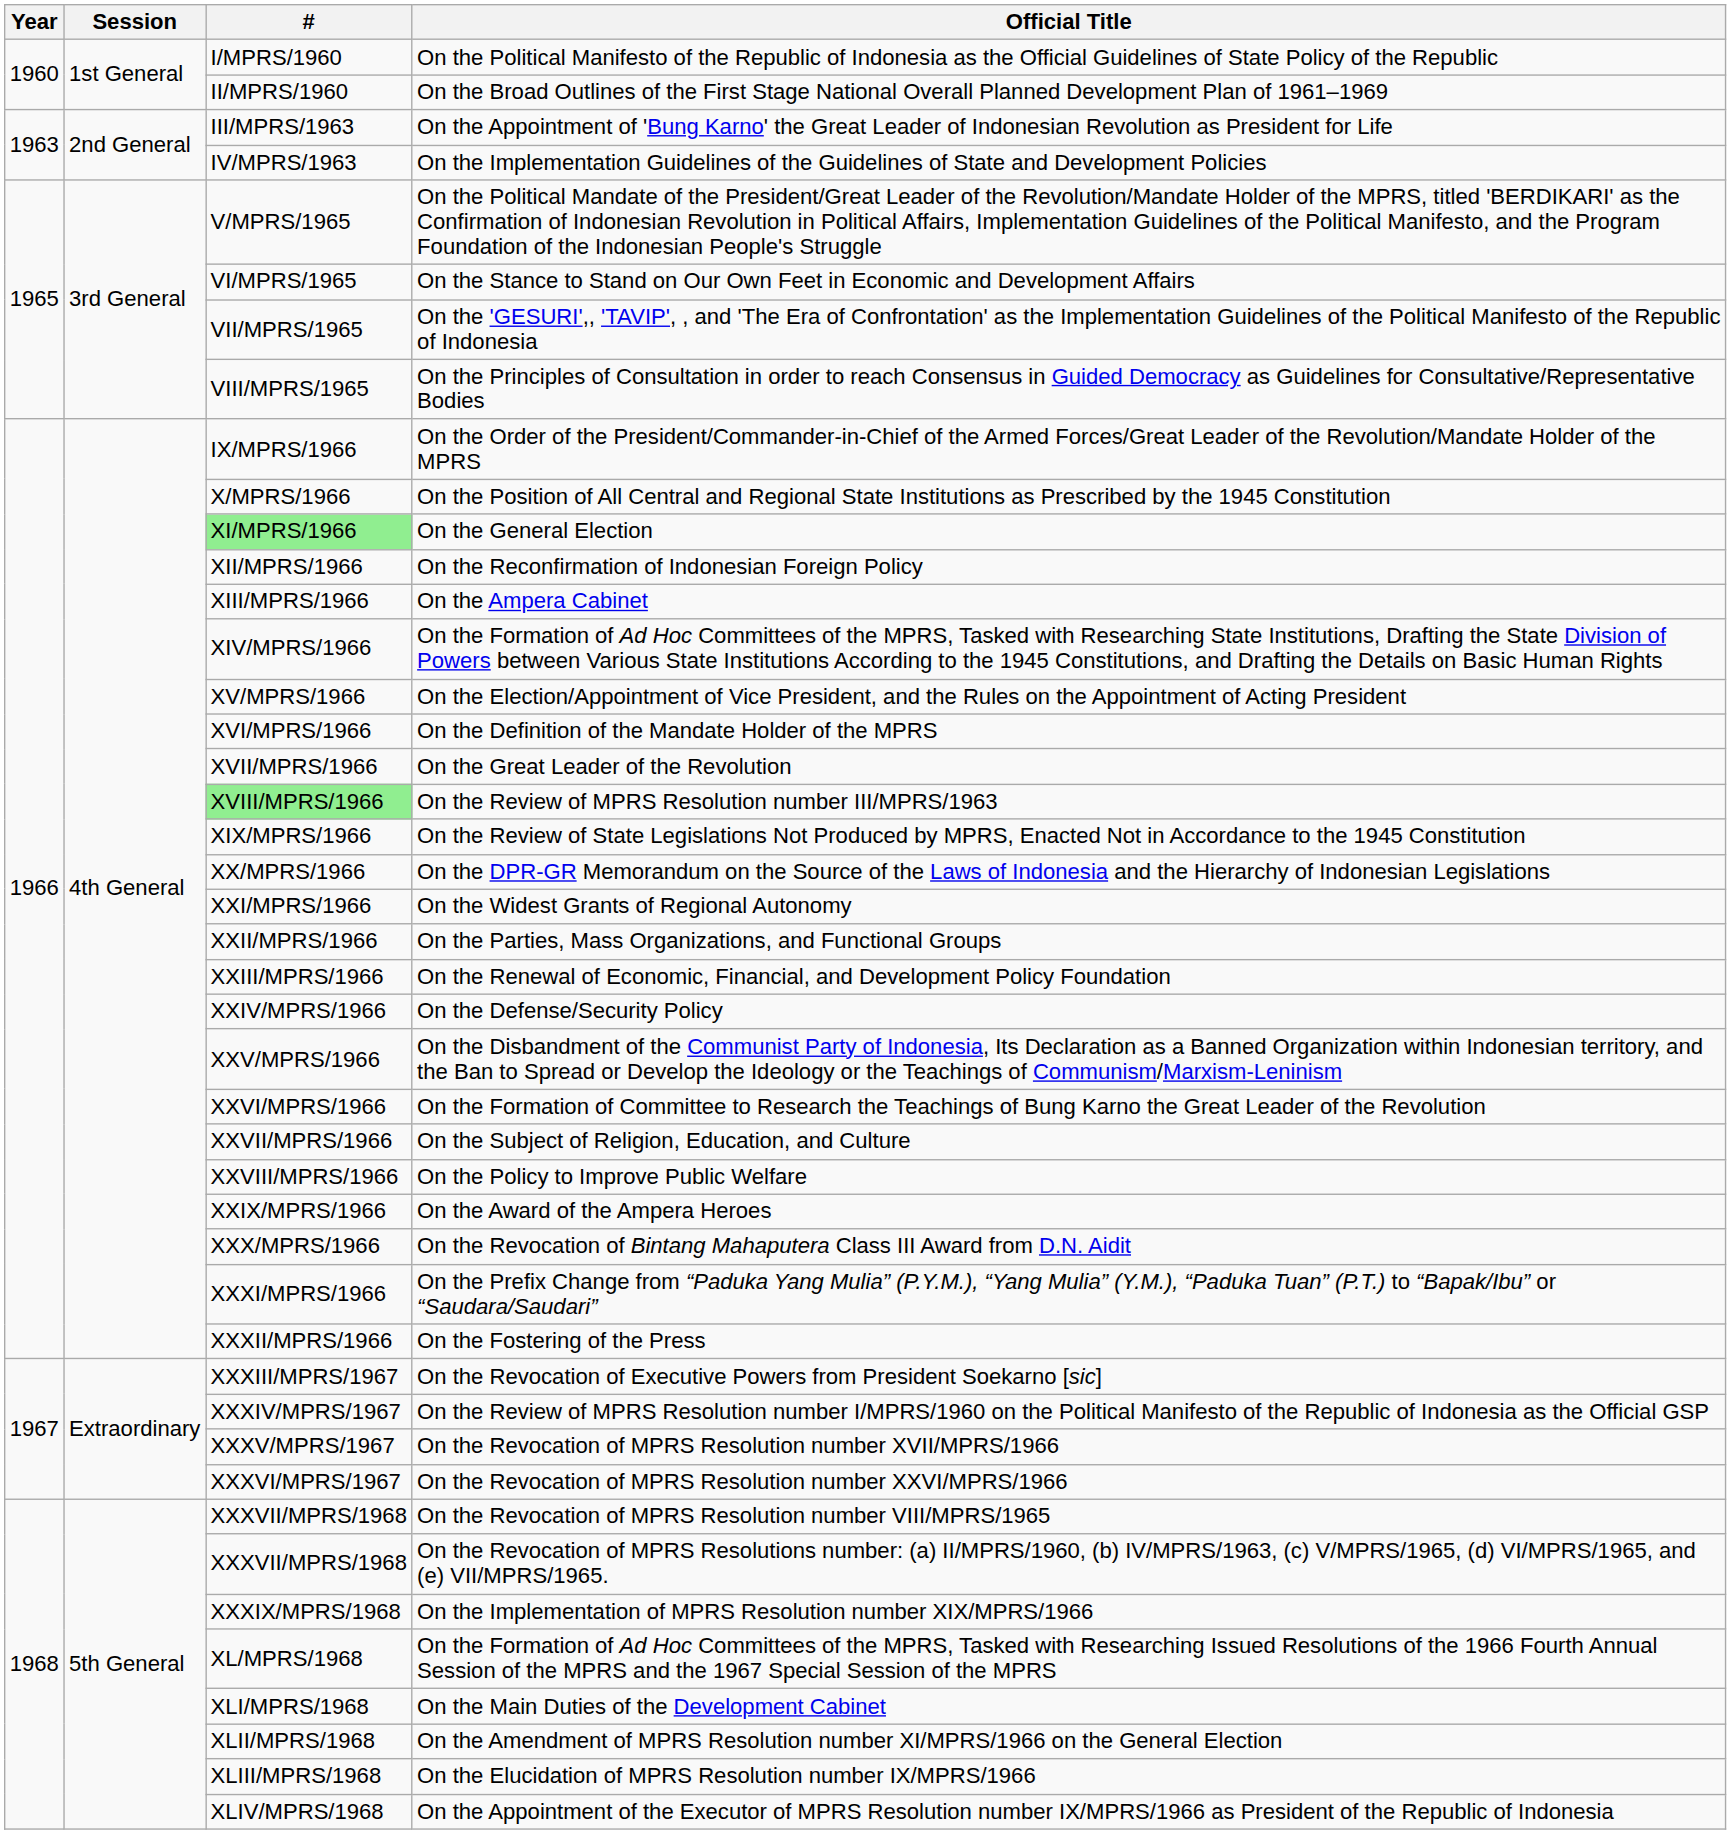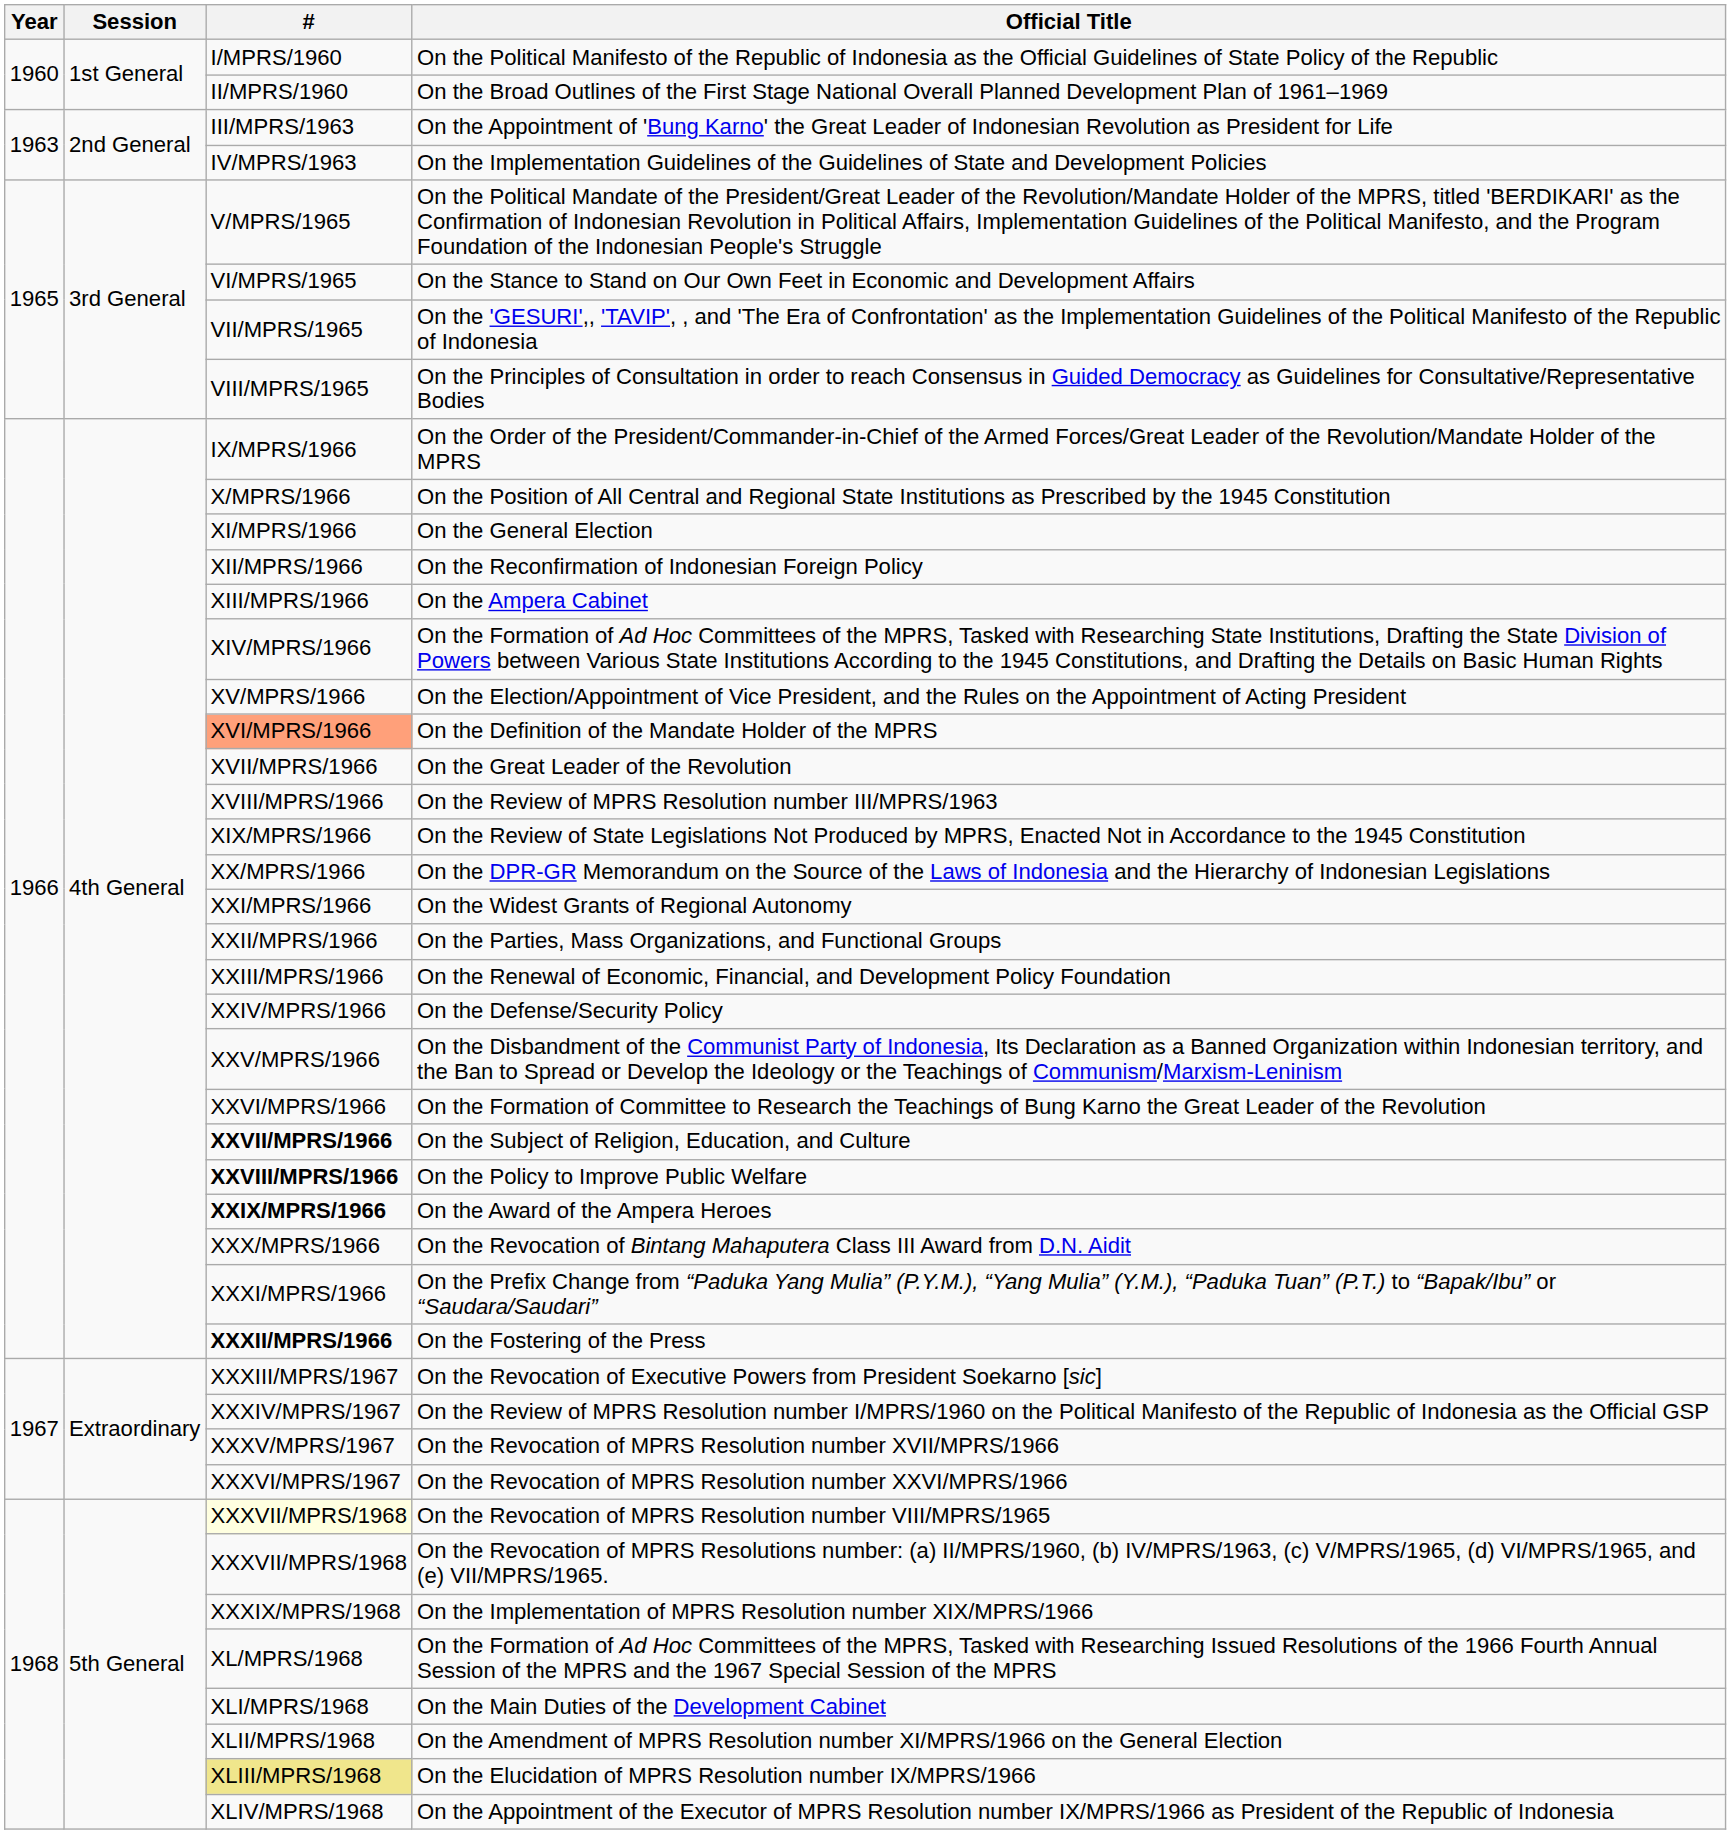(284, 531) lightgreen background -> (284, 531) no background
(291, 731) no background -> (291, 731) lightsalmon background
(297, 801) lightgreen background -> (297, 801) no background
(301, 1141) normal -> (301, 1141) bold
(304, 1176) normal -> (304, 1176) bold
(298, 1211) normal -> (298, 1211) bold
(301, 1341) normal -> (301, 1341) bold
(309, 1516) no background -> (309, 1516) lightyellow background
(296, 1776) no background -> (296, 1776) khaki background
